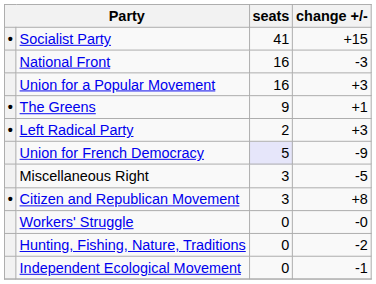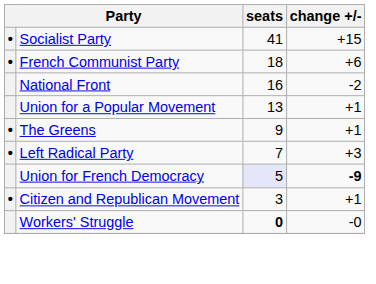+ row: (99, 62)
(361, 62) -3 -> (355, 85) -2
(281, 85) 16 -> (275, 108) 13
(360, 85) +3 -> (353, 108) +1
(285, 130) 2 -> (279, 153) 7
(361, 153) normal -> (355, 176) bold
- row: (84, 176)
(360, 199) +8 -> (353, 199) +1
(285, 222) normal -> (279, 222) bold
- row: (133, 245)
- row: (130, 268)
